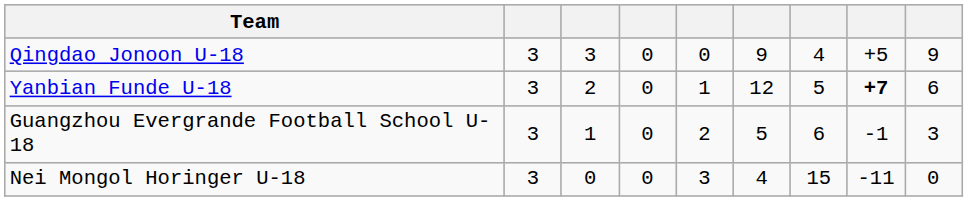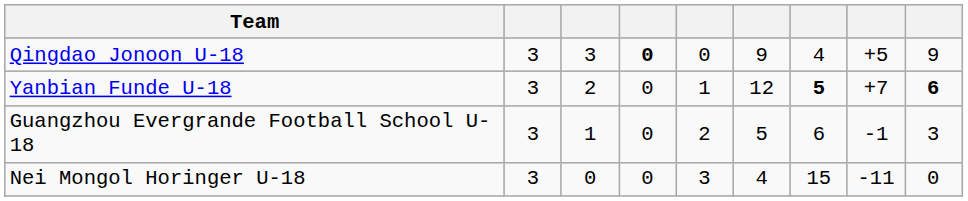(647, 55) normal -> (647, 55) bold
(819, 88) normal -> (819, 88) bold
(876, 88) bold -> (876, 88) normal
(933, 88) normal -> (933, 88) bold
